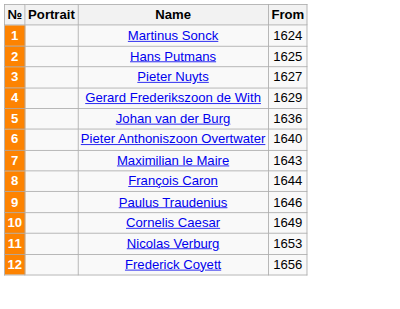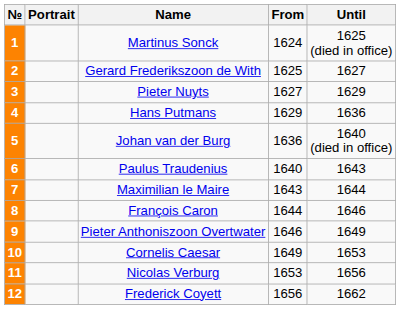+ column: (351, 14)
(173, 56) Hans Putmans -> (173, 71) Gerard Frederikszoon de With
(173, 98) Gerard Frederikszoon de With -> (173, 112) Hans Putmans
(173, 139) Pieter Anthoniszoon Overtwater -> (173, 169) Paulus Traudenius
(173, 202) Paulus Traudenius -> (173, 231) Pieter Anthoniszoon Overtwater
